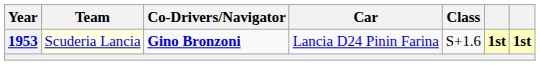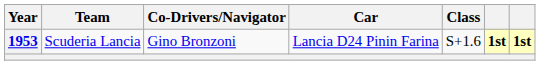(93, 41) lightyellow background -> (93, 41) no background
(194, 41) bold -> (192, 41) normal
